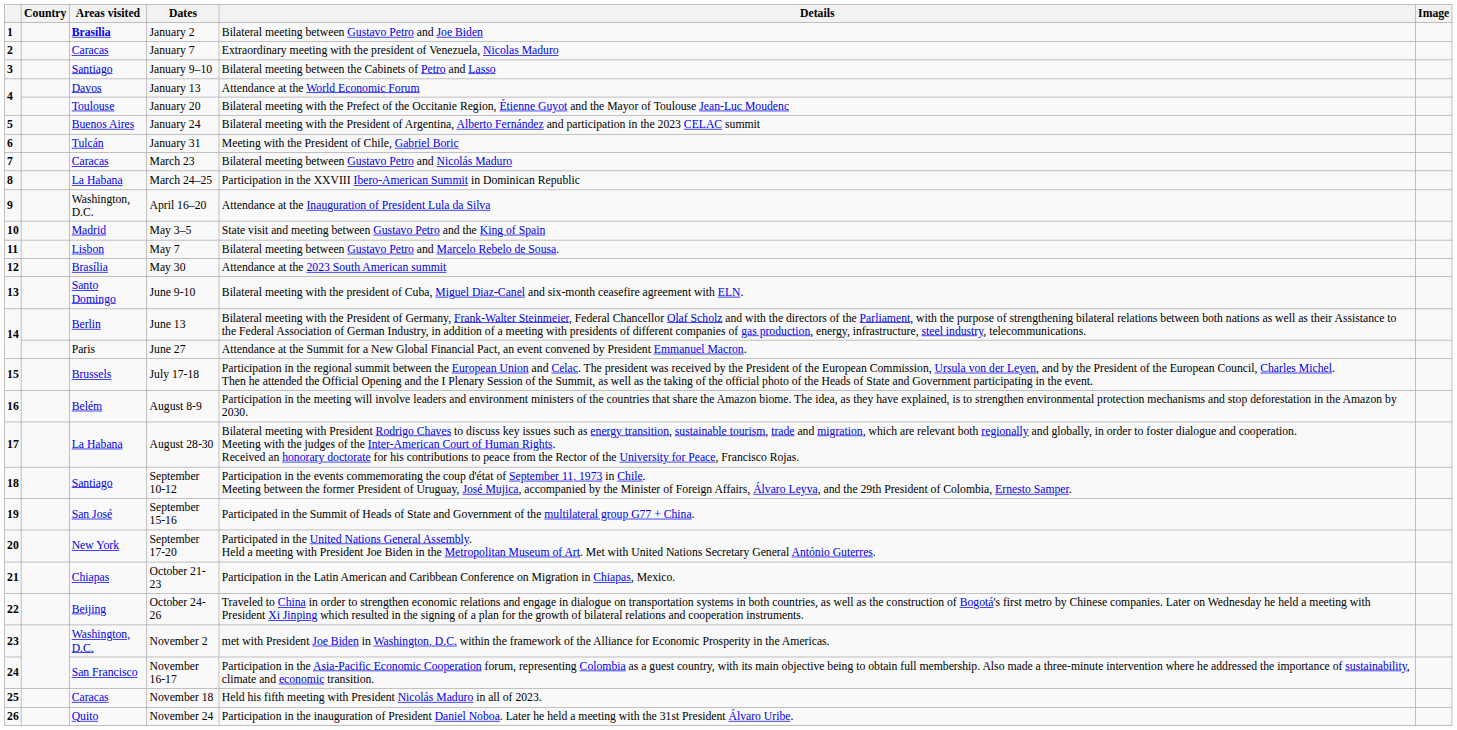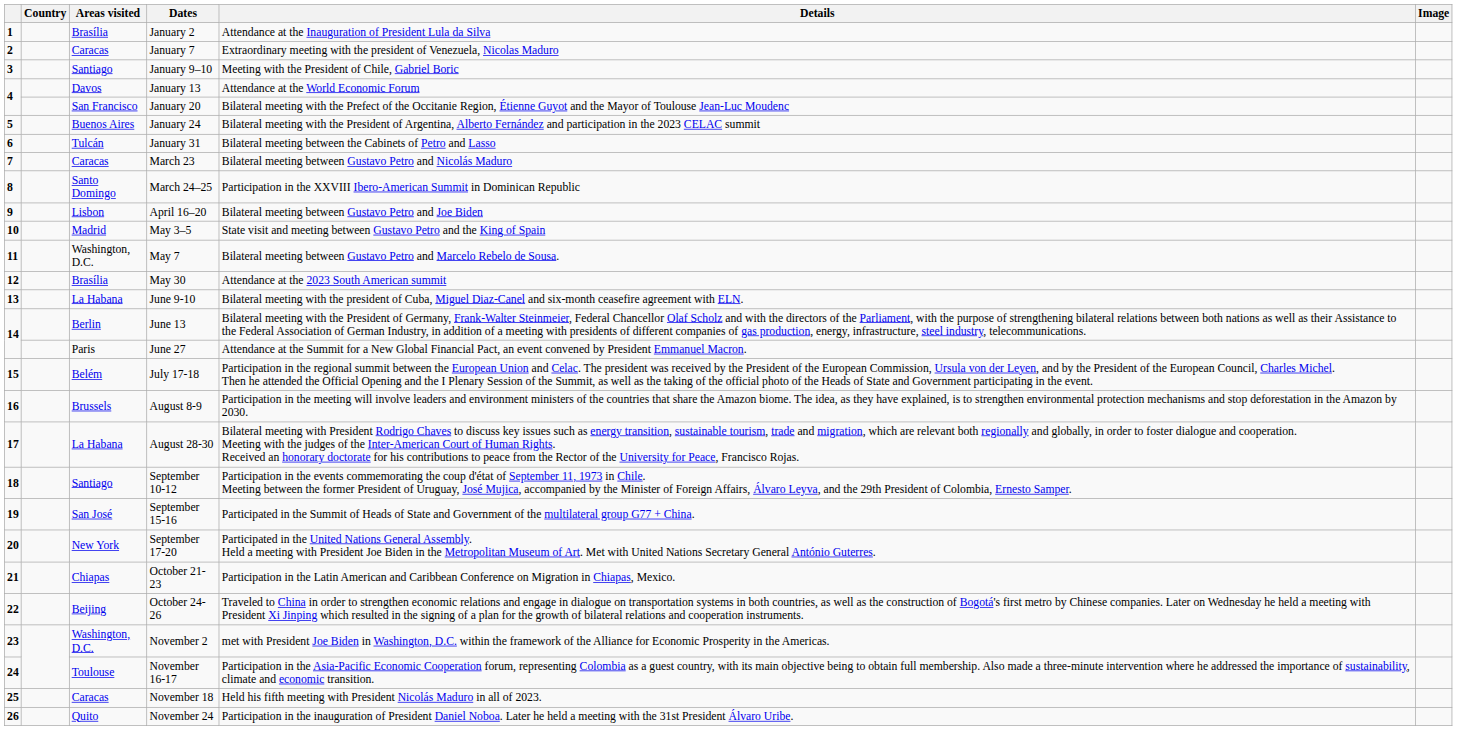(91, 32) bold -> (90, 32) normal
(352, 32) Bilateral meeting between Gustavo Petro and Joe Biden -> (356, 32) Attendance at the Inauguration of President Lula da Silva
(359, 69) Bilateral meeting between the Cabinets of Petro and Lasso -> (340, 69) Meeting with the President of Chile, Gabriel Boric
(93, 106) Toulouse -> (105, 106) San Francisco
(340, 143) Meeting with the President of Chile, Gabriel Boric -> (359, 143) Bilateral meeting between the Cabinets of Petro and Lasso
(97, 180) La Habana -> (94, 187) Santo Domingo
(101, 205) Washington, D.C. -> (88, 212) Lisbon
(356, 205) Attendance at the Inauguration of President Lula da Silva -> (352, 212) Bilateral meeting between Gustavo Petro and Joe Biden
(88, 249) Lisbon -> (101, 255) Washington, D.C.
(94, 292) Santo Domingo -> (97, 299) La Habana
(91, 374) Brussels -> (87, 374) Belém
(87, 406) Belém -> (91, 406) Brussels
(105, 672) San Francisco -> (93, 672) Toulouse
